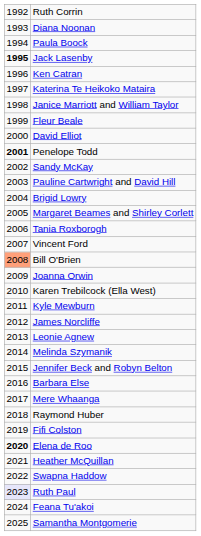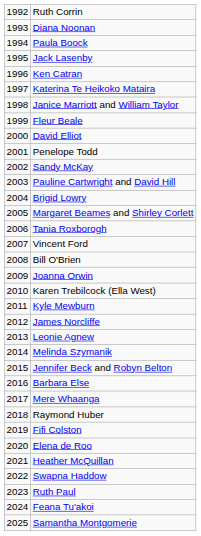(17, 58) bold -> (17, 58) normal
(17, 151) bold -> (17, 151) normal
(17, 259) lightsalmon background -> (17, 259) no background
(17, 445) bold -> (17, 445) normal
(17, 492) lavender background -> (17, 492) no background
